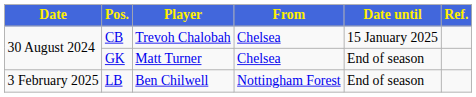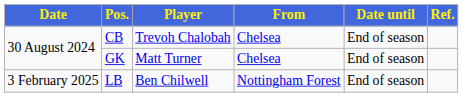(392, 37) 15 January 2025 -> (386, 37) End of season
